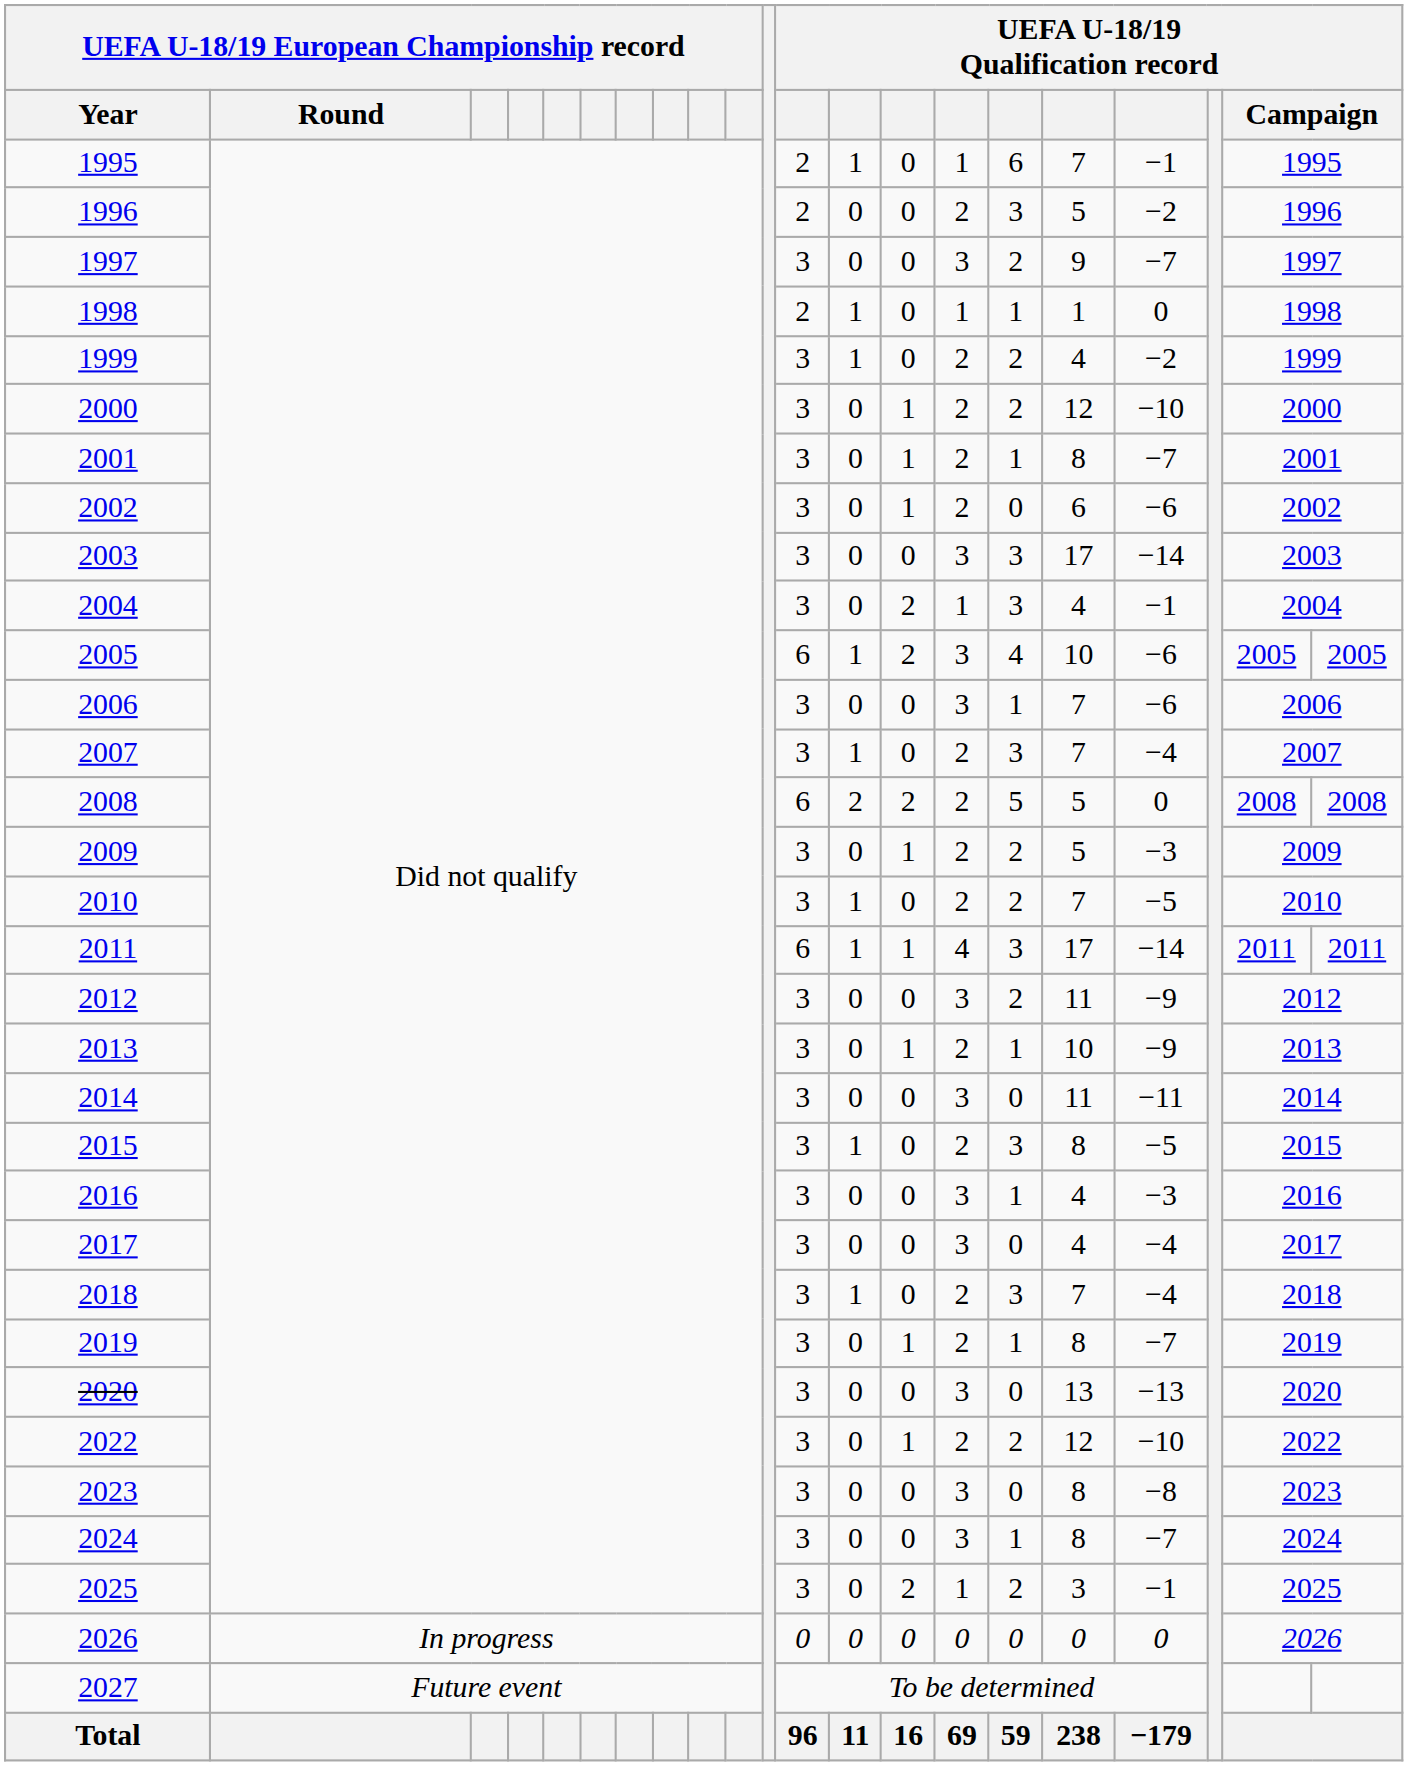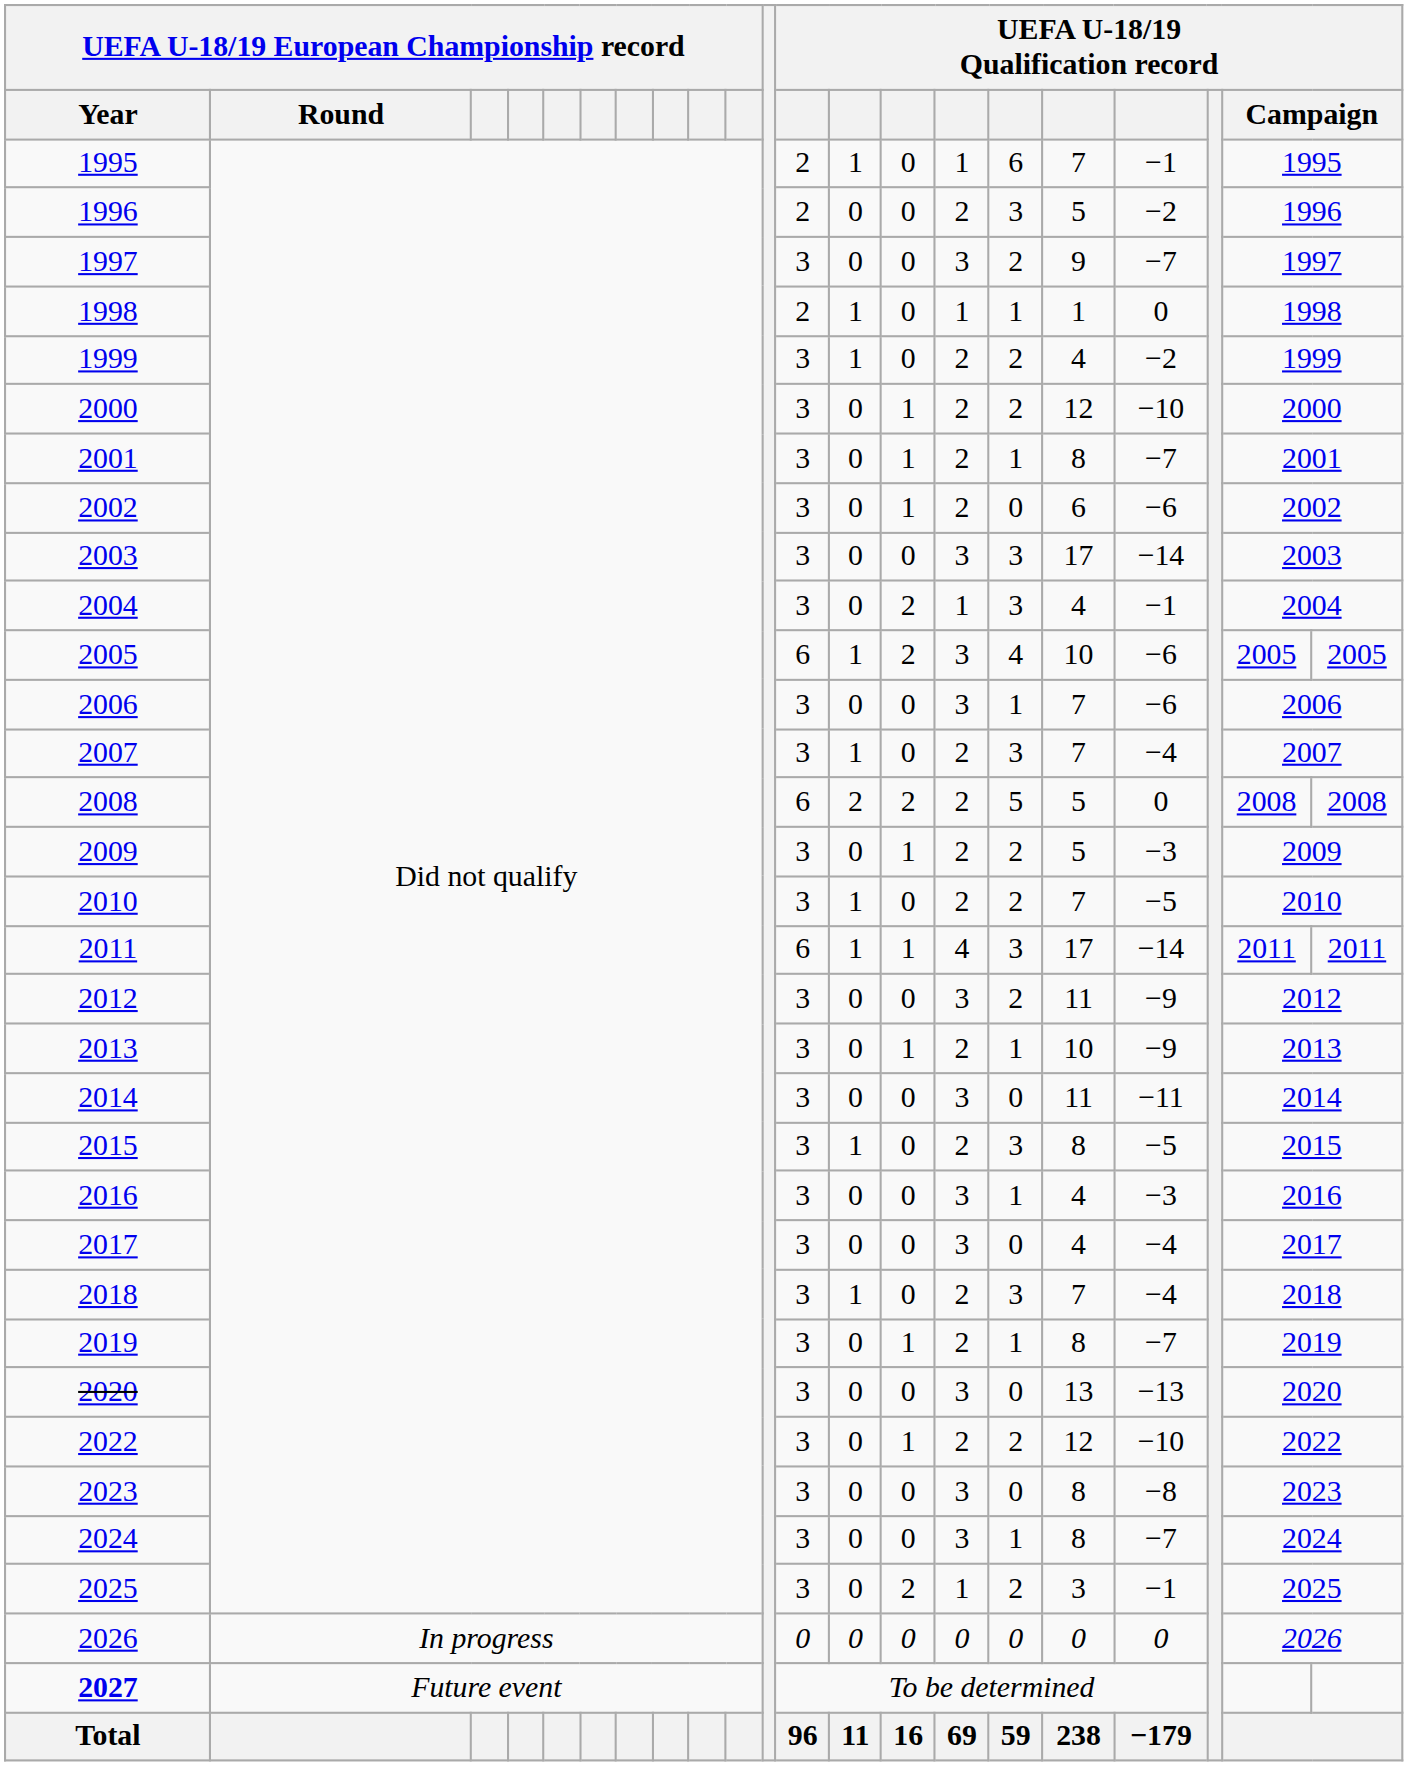(108, 1687) normal -> (108, 1687) bold
